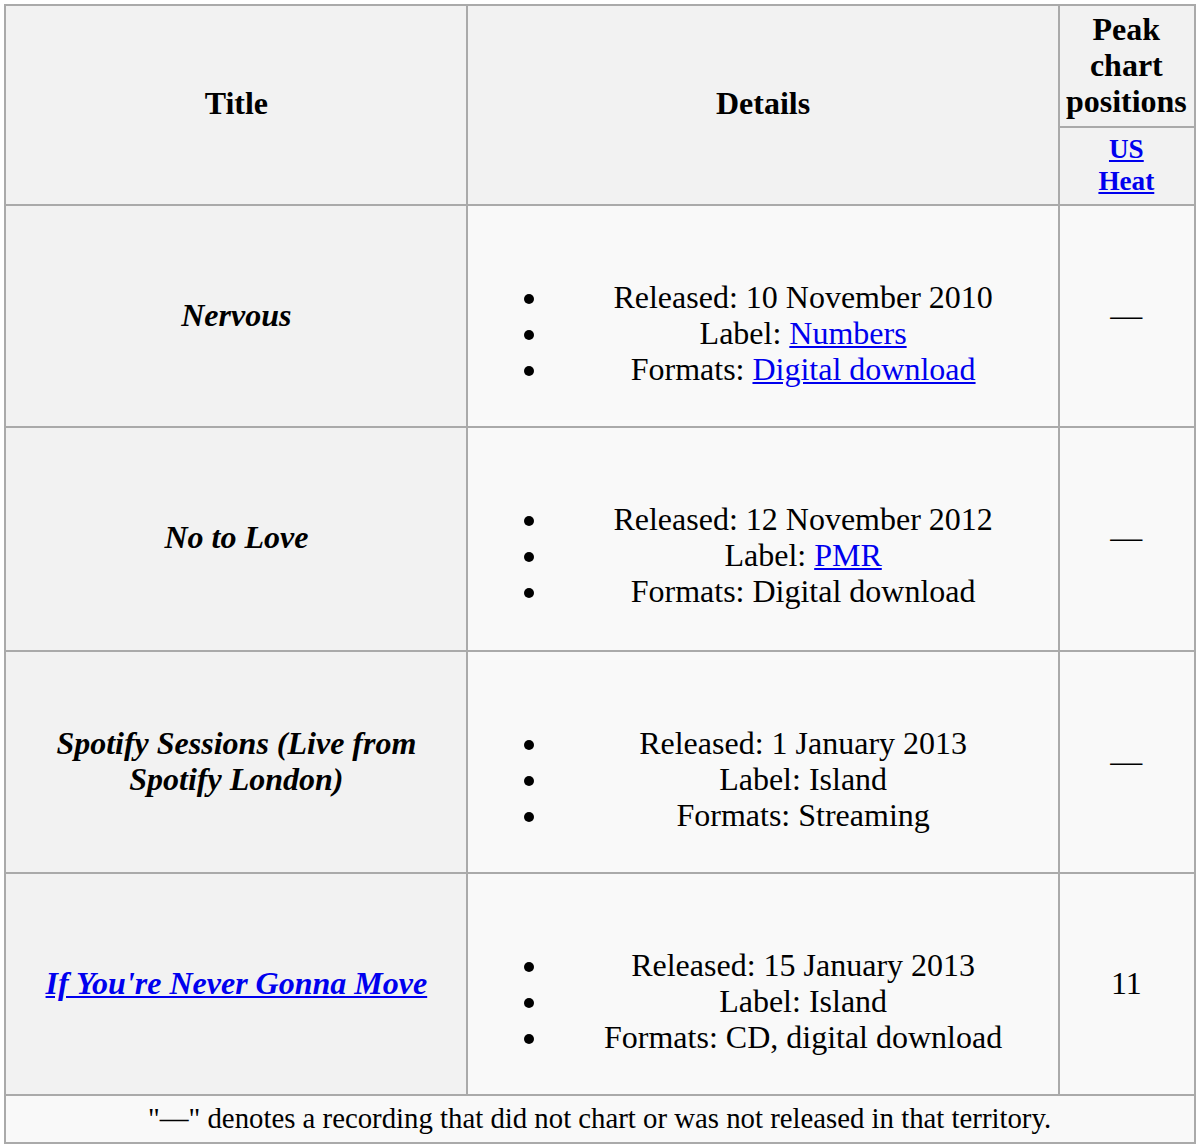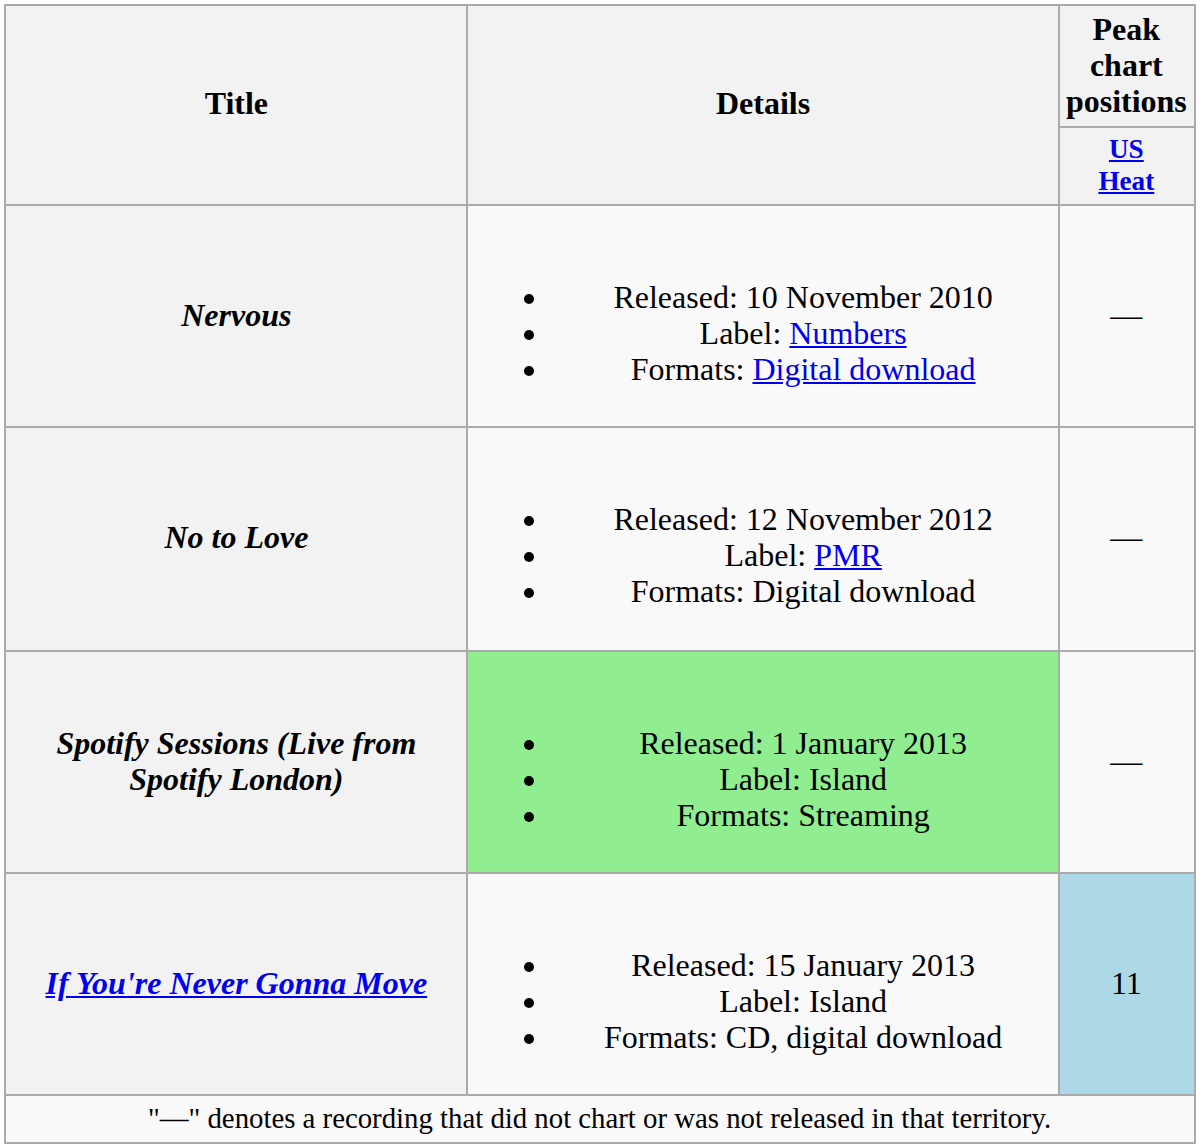(763, 780) no background -> (763, 780) lightgreen background
(1126, 983) no background -> (1126, 983) lightblue background
